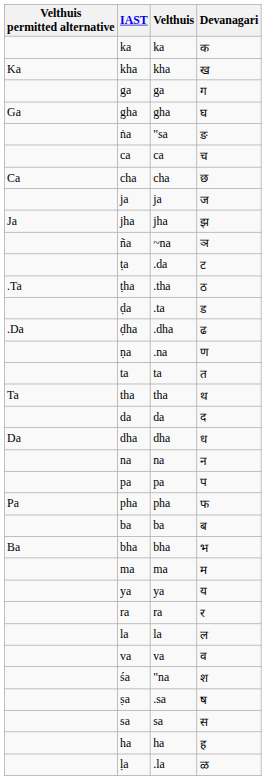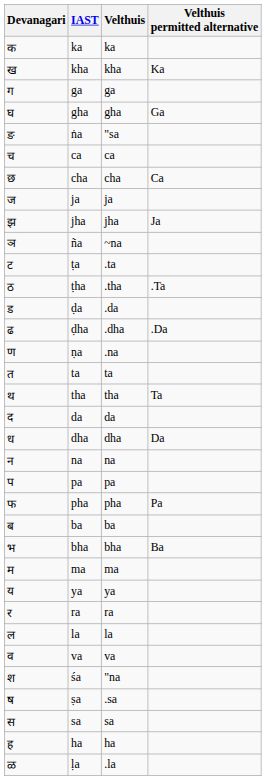columns swapped: (229, 20) <-> (61, 20)
(160, 264) .da -> (110, 264) .ta
(159, 308) .ta -> (111, 308) .da
